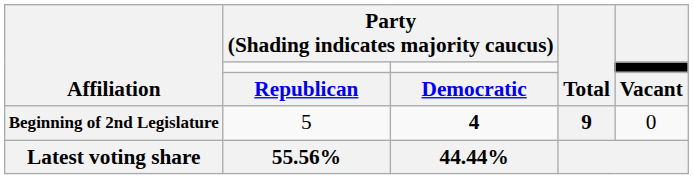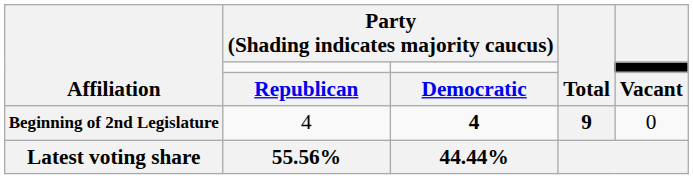(306, 122) 5 -> (306, 122) 4
